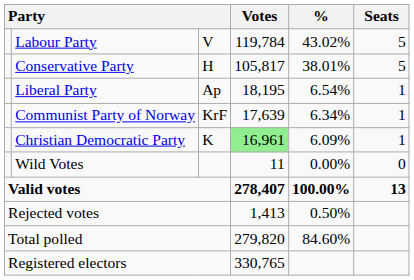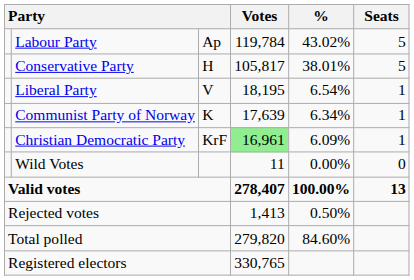(208, 41) V -> (212, 41) Ap
(212, 90) Ap -> (208, 90) V
(215, 115) KrF -> (208, 115) K
(208, 139) K -> (215, 139) KrF
